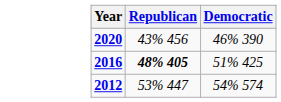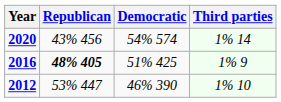+ column: (233, 17)
(238, 40) 46% 390 -> (152, 40) 54% 574
(238, 86) 54% 574 -> (152, 86) 46% 390
